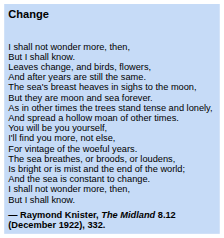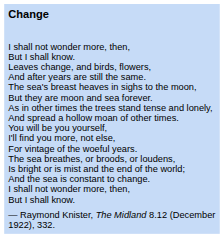(92, 220) bold -> (112, 220) normal
